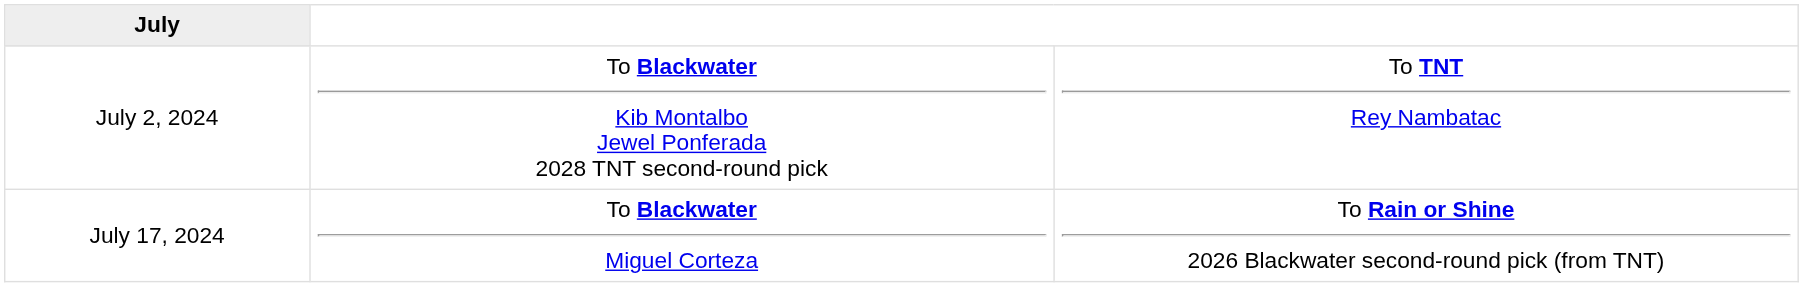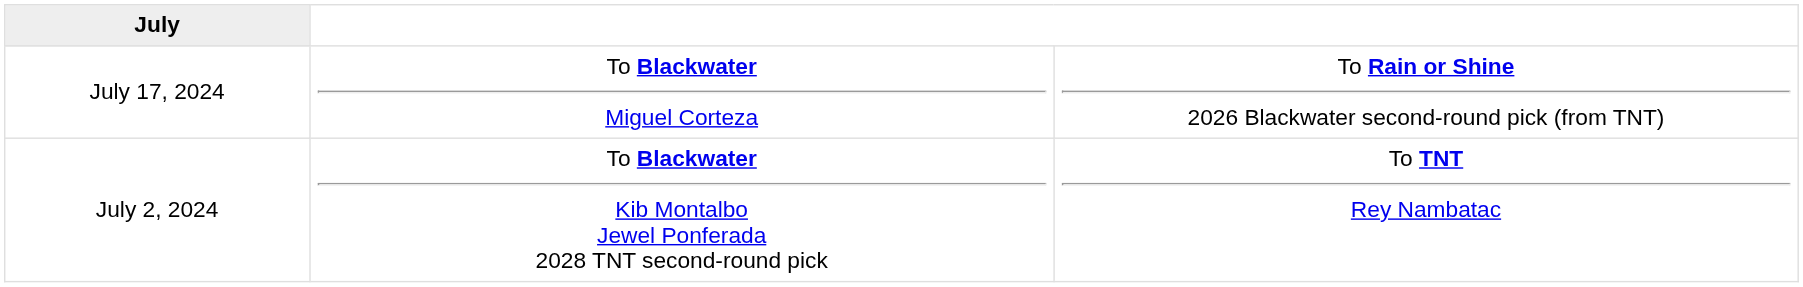rows swapped: (157, 117) <-> (157, 235)
